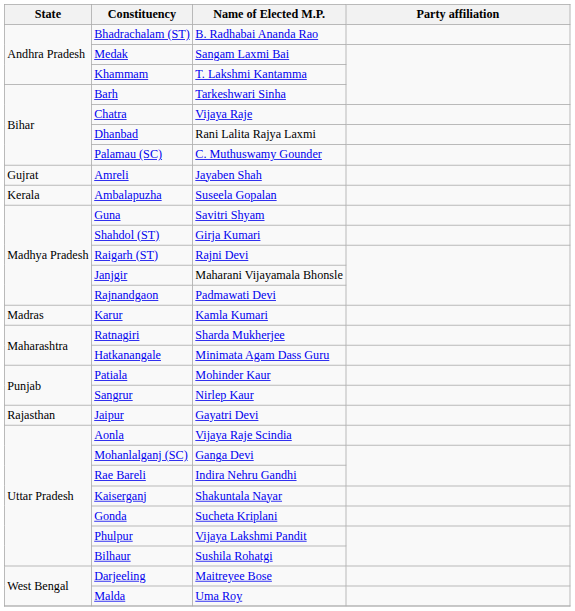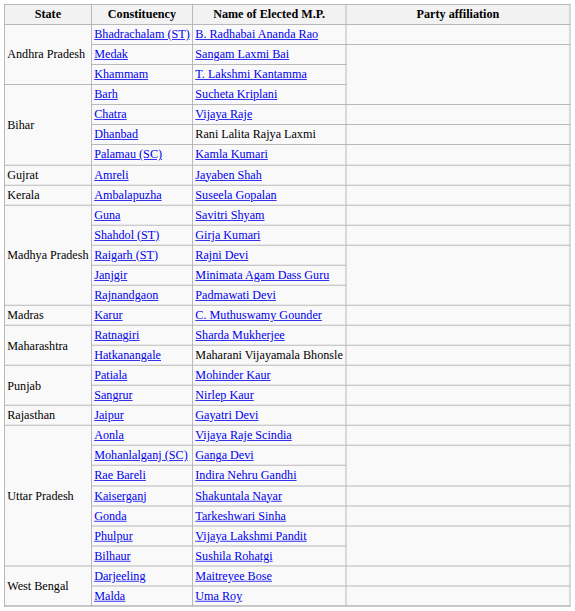(241, 94) Tarkeshwari Sinha -> (236, 94) Sucheta Kriplani
(259, 155) C. Muthuswamy Gounder -> (232, 155) Kamla Kumari
(269, 275) Maharani Vijayamala Bhonsle -> (262, 275) Minimata Agam Dass Guru
(232, 315) Kamla Kumari -> (259, 315) C. Muthuswamy Gounder
(262, 355) Minimata Agam Dass Guru -> (269, 355) Maharani Vijayamala Bhonsle
(236, 515) Sucheta Kriplani -> (241, 515) Tarkeshwari Sinha
